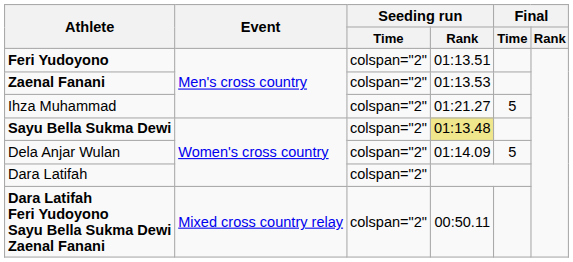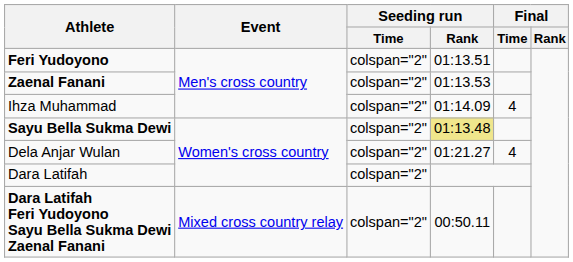(462, 106) 01:21.27 -> (462, 106) 01:14.09
(512, 106) 5 -> (512, 106) 4
(462, 152) 01:14.09 -> (462, 152) 01:21.27
(512, 152) 5 -> (512, 152) 4
